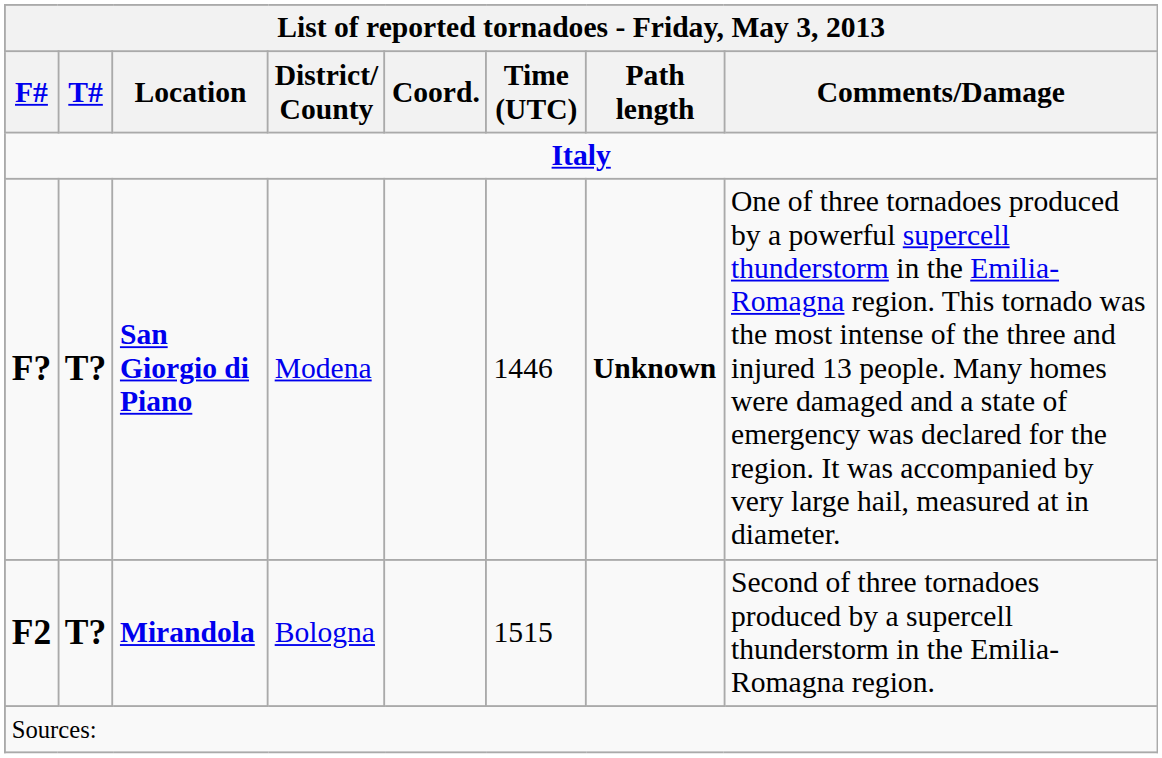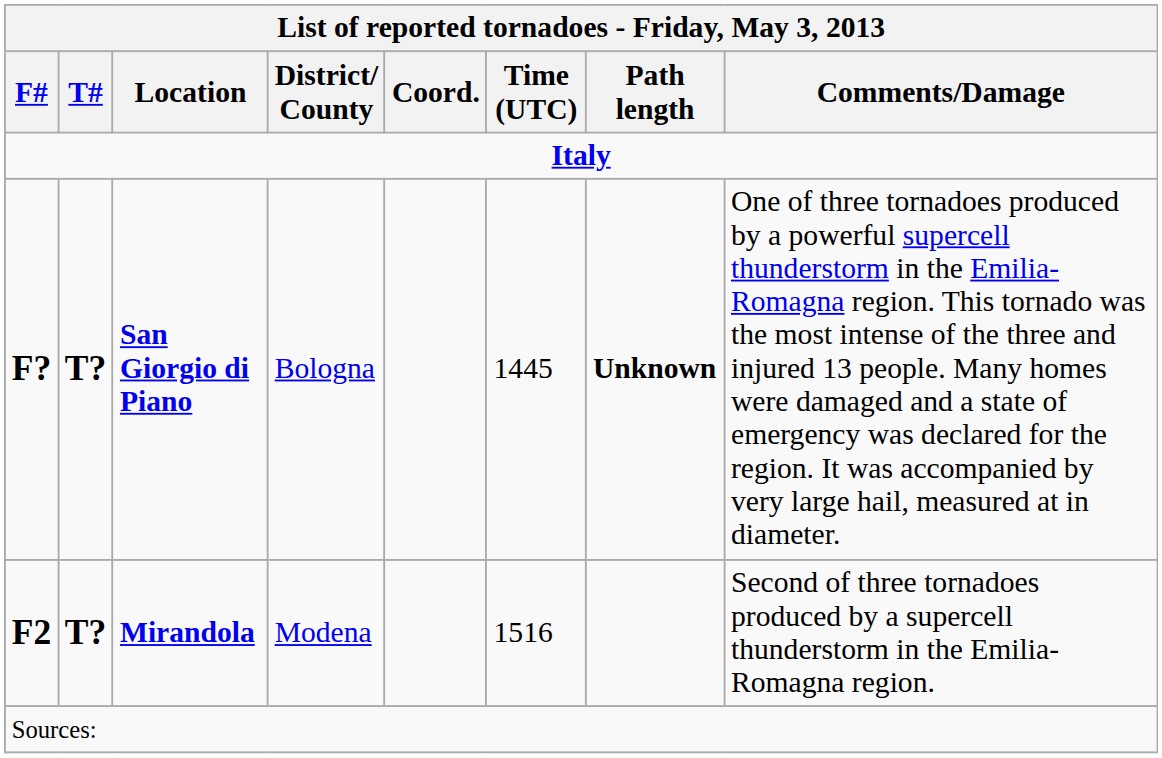(323, 368) Modena -> (325, 368) Bologna
(523, 368) 1446 -> (523, 368) 1445
(325, 631) Bologna -> (323, 631) Modena
(523, 631) 1515 -> (523, 631) 1516
